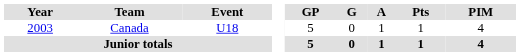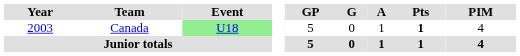(227, 28) no background -> (227, 28) lightgreen background
(421, 28) normal -> (421, 28) bold
